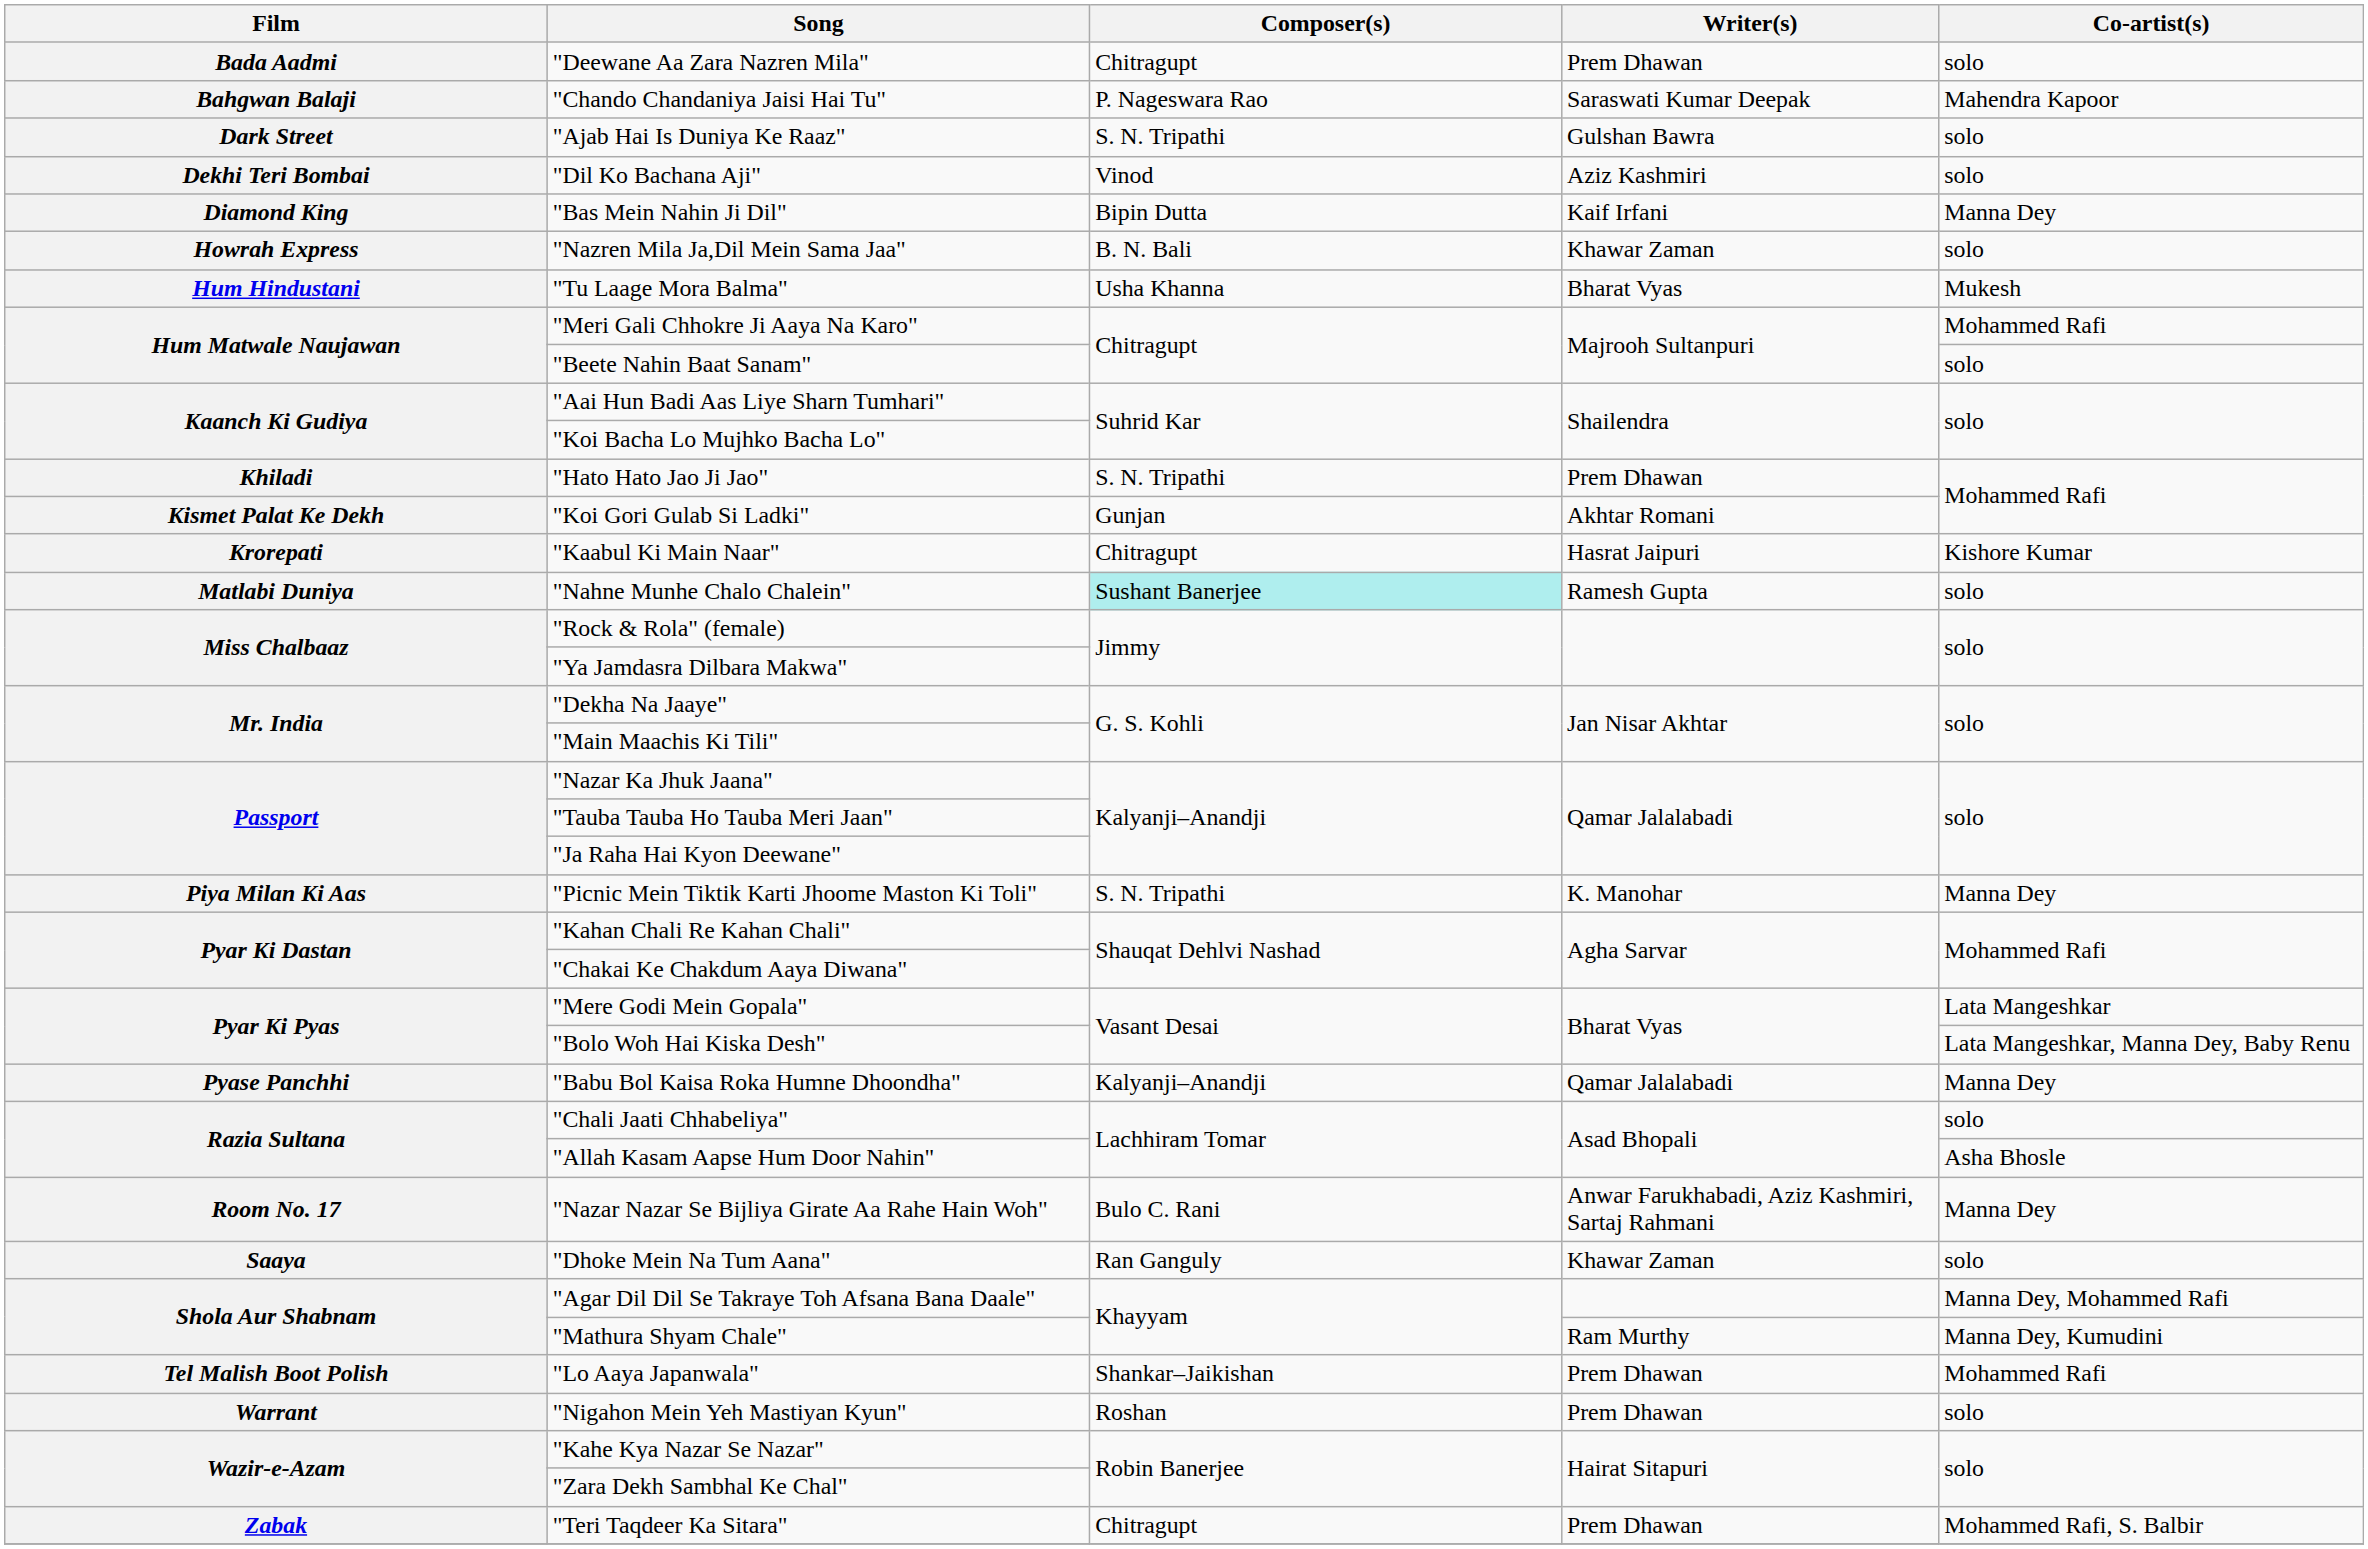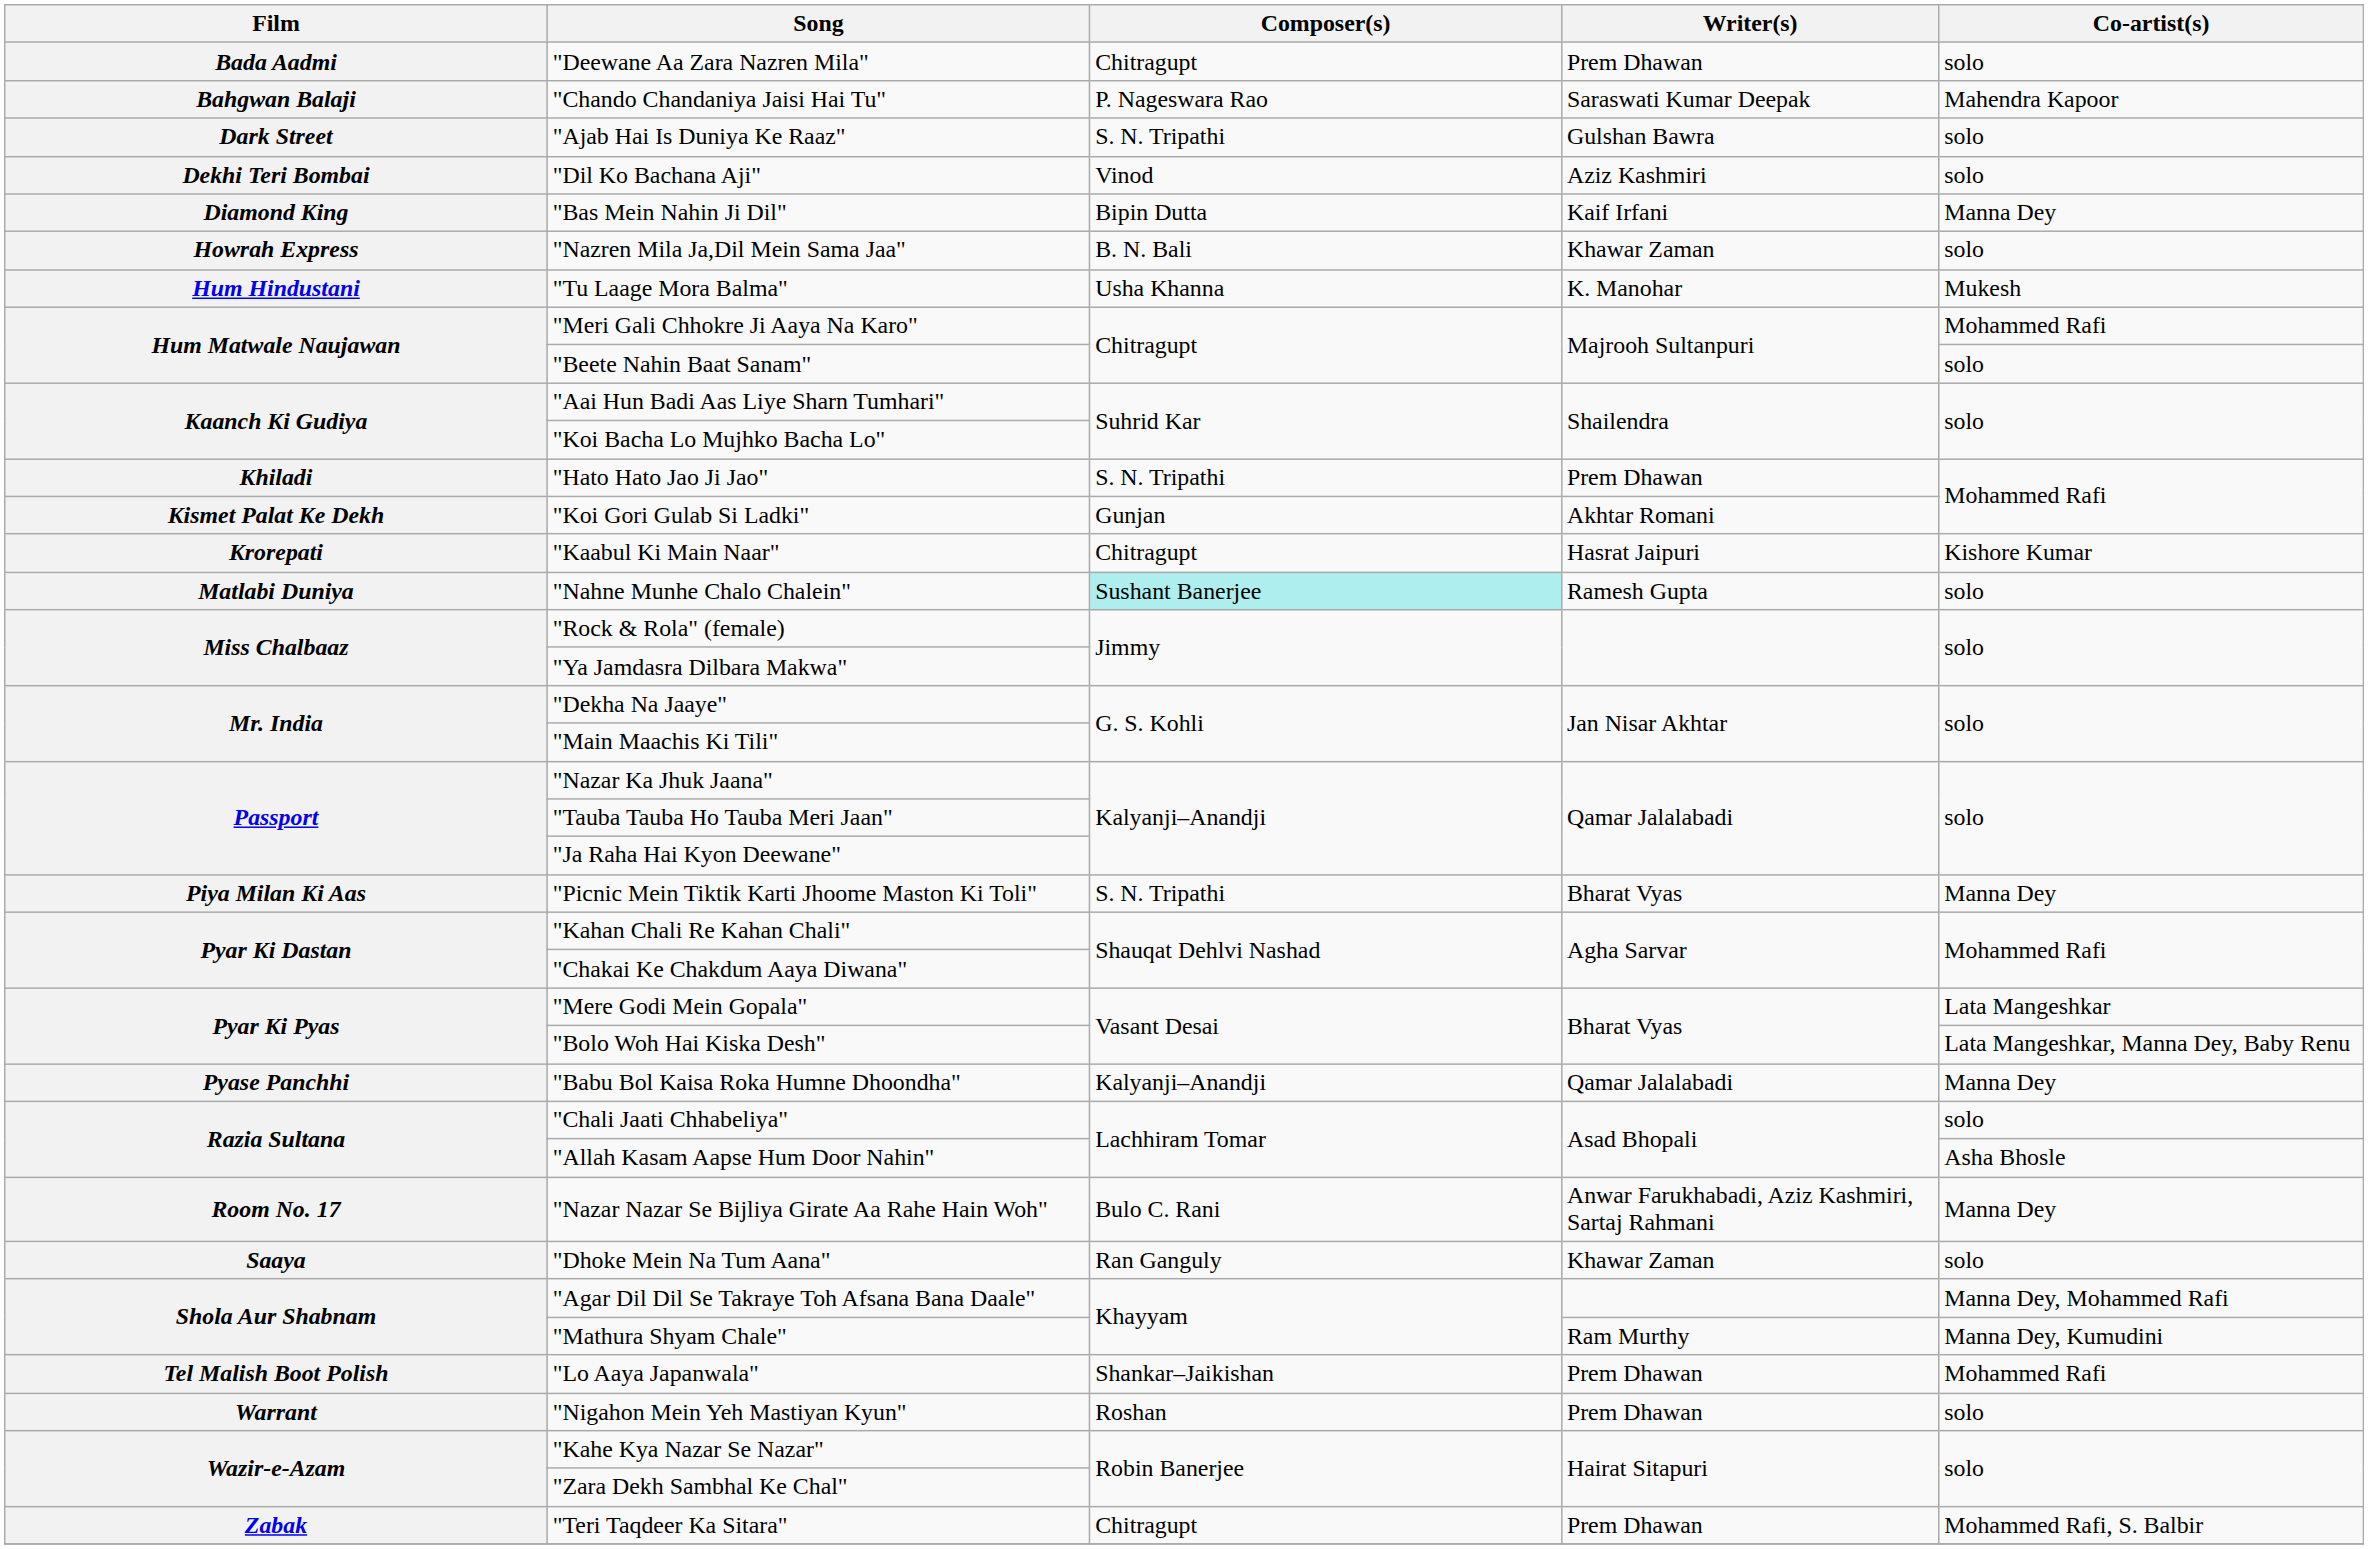(1625, 288) Bharat Vyas -> (1625, 288) K. Manohar
(1625, 893) K. Manohar -> (1625, 893) Bharat Vyas
